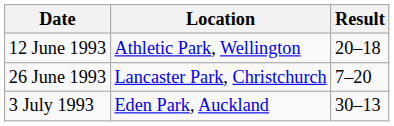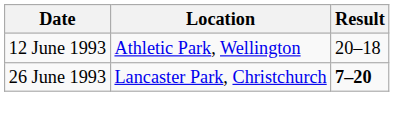(353, 76) normal -> (353, 76) bold
- row: (51, 105)
